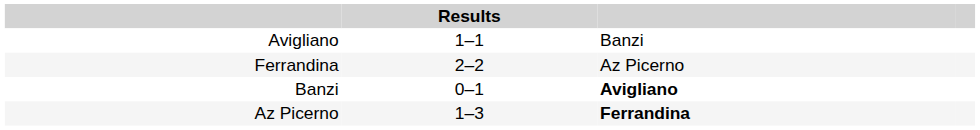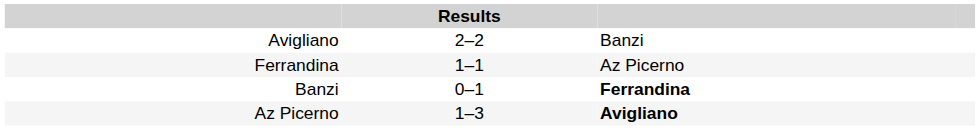(469, 40) 1–1 -> (469, 40) 2–2
(469, 65) 2–2 -> (469, 65) 1–1
(639, 89) Avigliano -> (645, 89) Ferrandina
(645, 113) Ferrandina -> (639, 113) Avigliano
